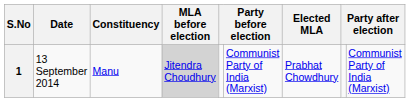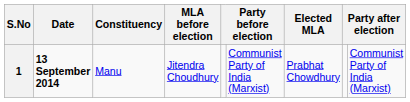(62, 71) normal -> (63, 71) bold
(190, 71) lightgrey background -> (193, 71) no background
